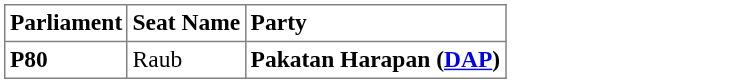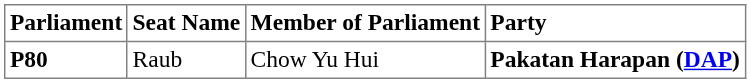+ column: (365, 22)
